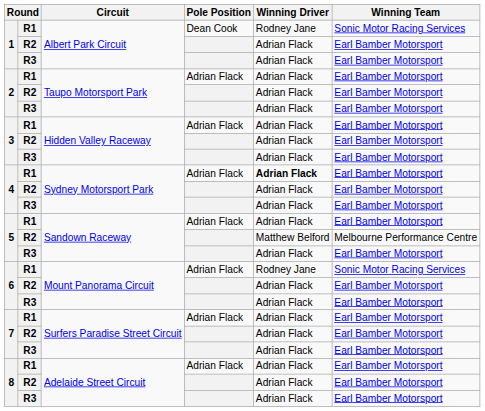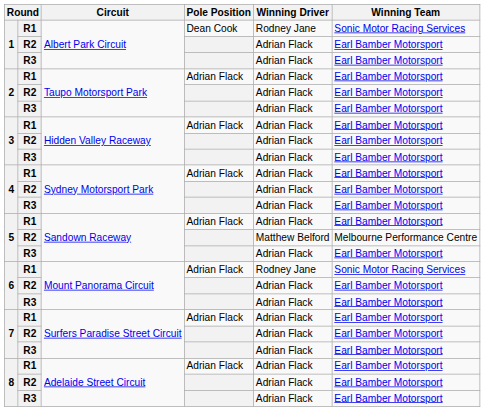(286, 173) bold -> (284, 173) normal
